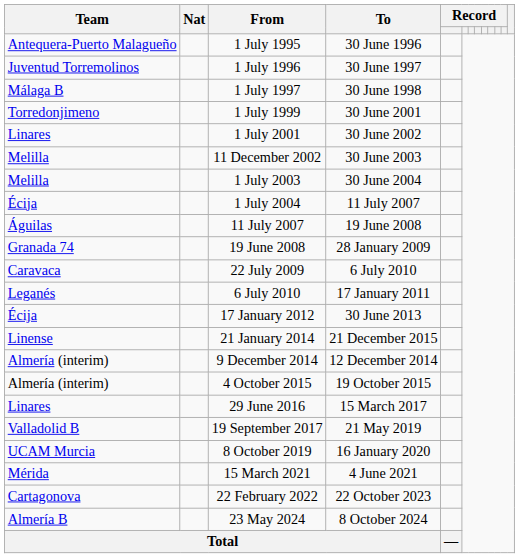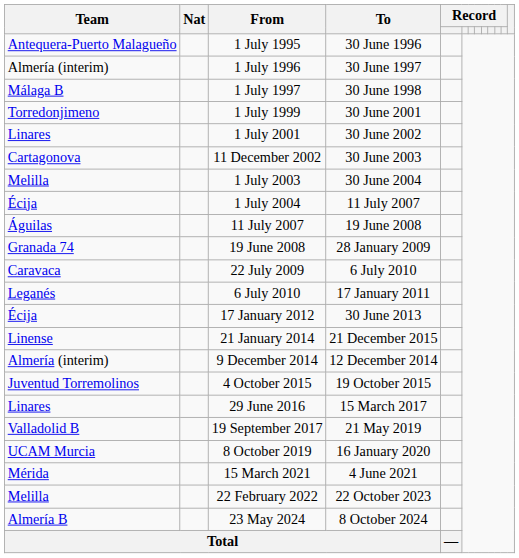(73, 67) Juventud Torremolinos -> (58, 67) Almería (interim)
(28, 157) Melilla -> (44, 157) Cartagonova
(58, 383) Almería (interim) -> (73, 383) Juventud Torremolinos
(44, 496) Cartagonova -> (28, 496) Melilla
